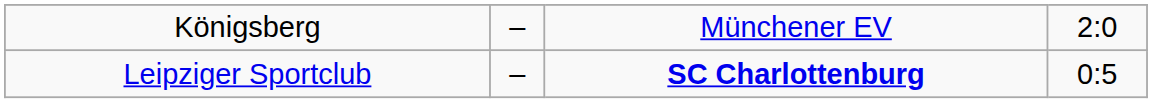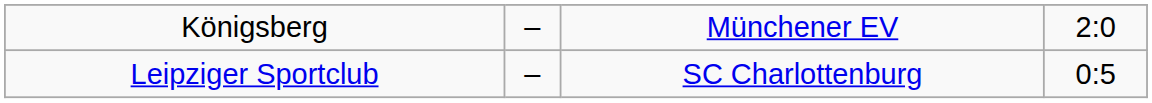(796, 73) bold -> (803, 73) normal
